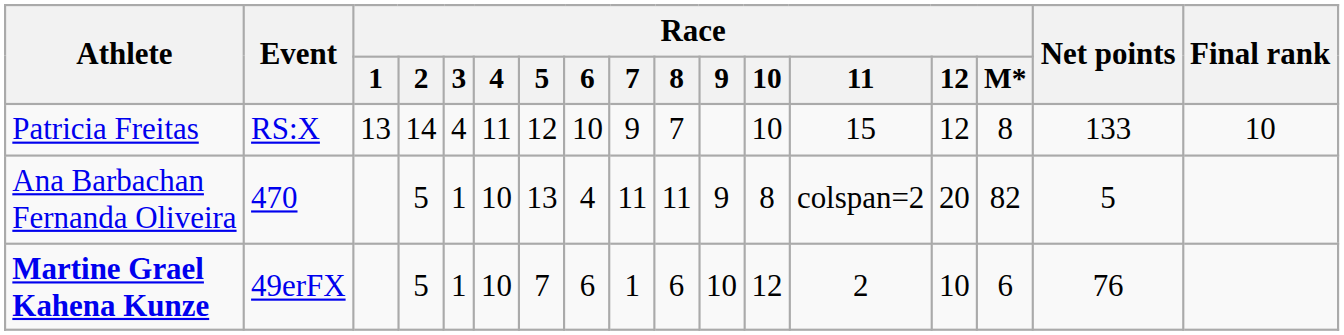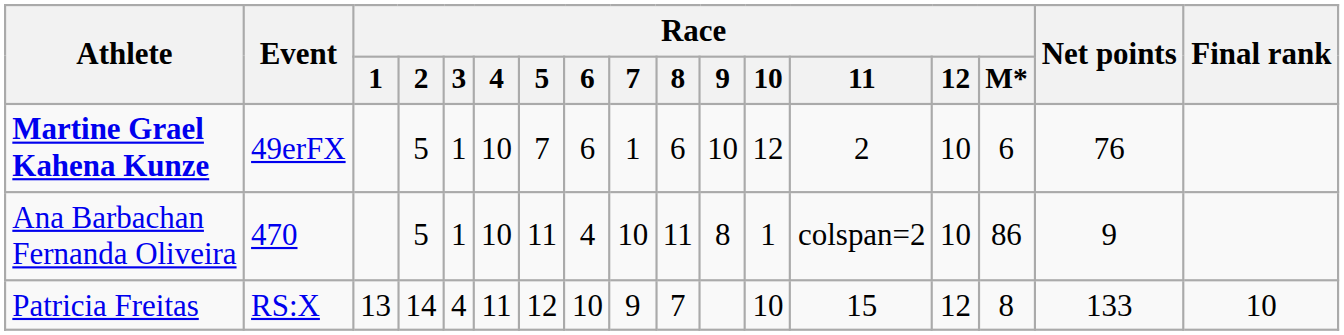rows swapped: (106, 129) <-> (111, 286)
(542, 199) 13 -> (542, 235) 11
(632, 199) 11 -> (633, 235) 10
(721, 199) 9 -> (723, 235) 8
(767, 199) 8 -> (768, 235) 1
(954, 199) 20 -> (955, 235) 10
(1005, 199) 82 -> (1006, 235) 86
(1108, 199) 5 -> (1109, 235) 9
